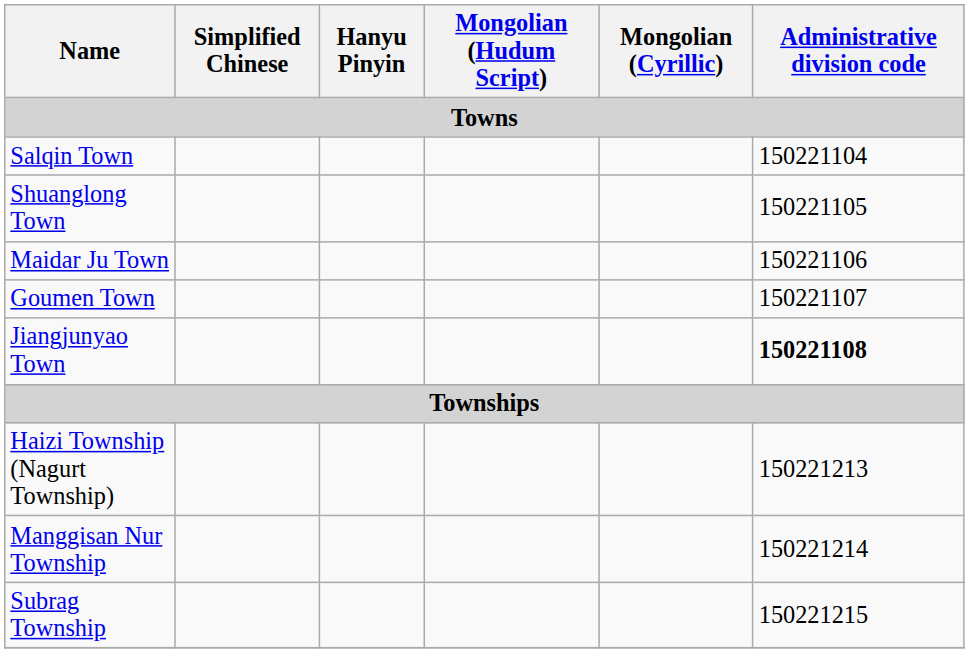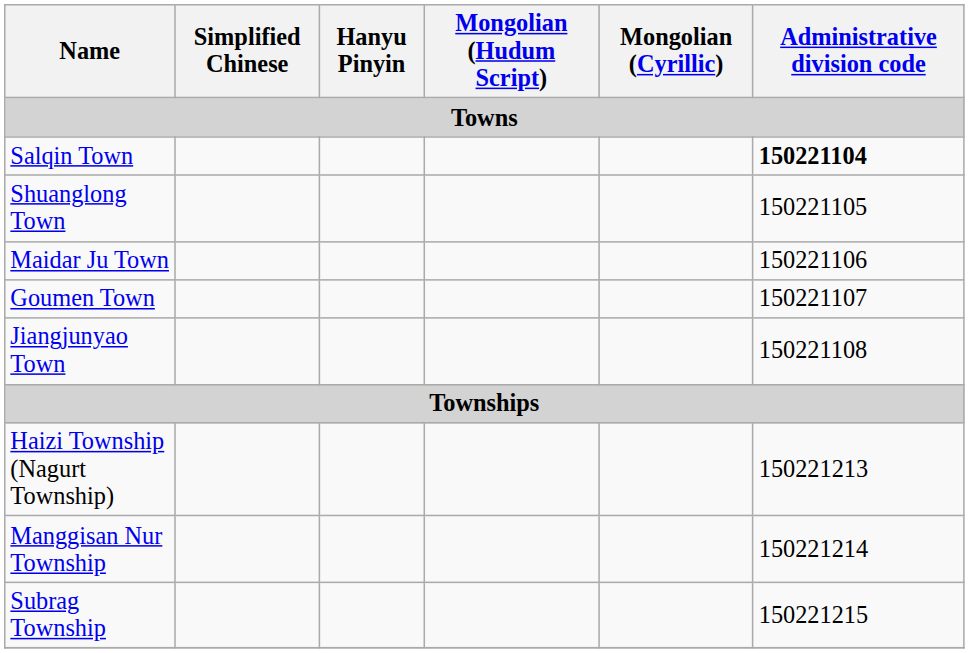(813, 155) normal -> (813, 155) bold
(813, 350) bold -> (813, 350) normal
